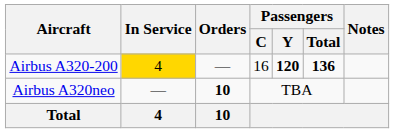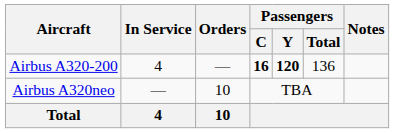(158, 66) gold background -> (158, 66) no background
(261, 66) normal -> (261, 66) bold
(323, 66) bold -> (323, 66) normal
(222, 90) bold -> (222, 90) normal
